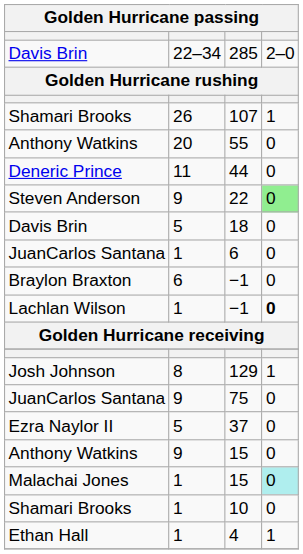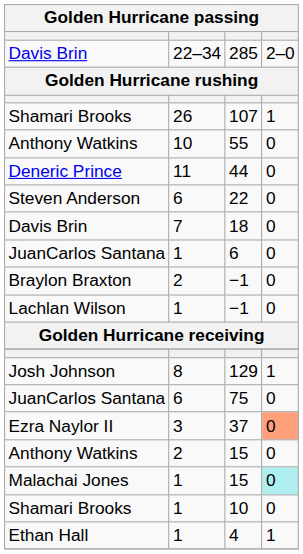(183, 143) 20 -> (183, 143) 10
(178, 198) 9 -> (178, 198) 6
(271, 198) lightgreen background -> (271, 198) no background
(178, 225) 5 -> (178, 225) 7
(178, 280) 6 -> (178, 280) 2
(271, 308) bold -> (271, 308) normal
(178, 398) 9 -> (178, 398) 6
(178, 425) 5 -> (178, 425) 3
(271, 425) no background -> (271, 425) lightsalmon background
(178, 453) 9 -> (178, 453) 2
